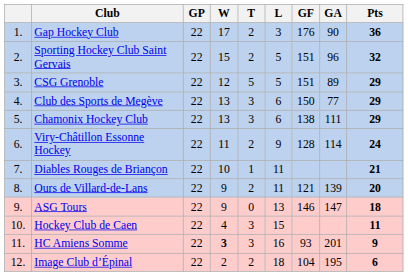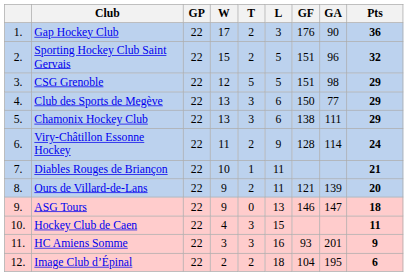(333, 82) 89 -> (333, 82) 98
(224, 243) bold -> (224, 243) normal
